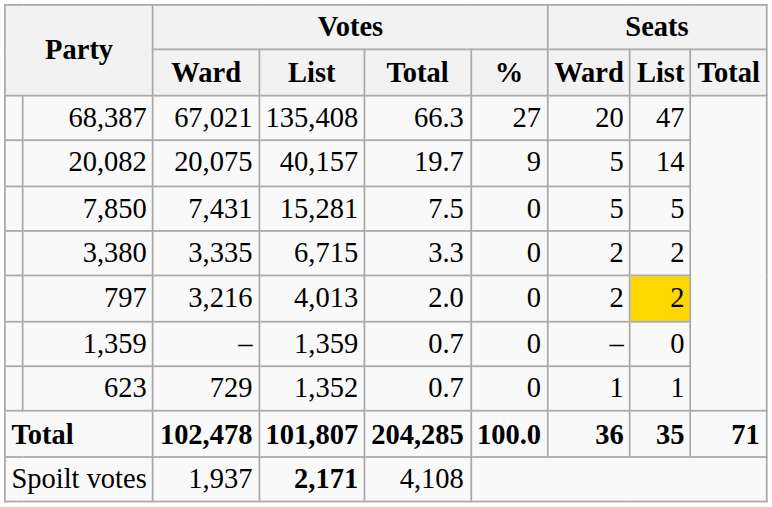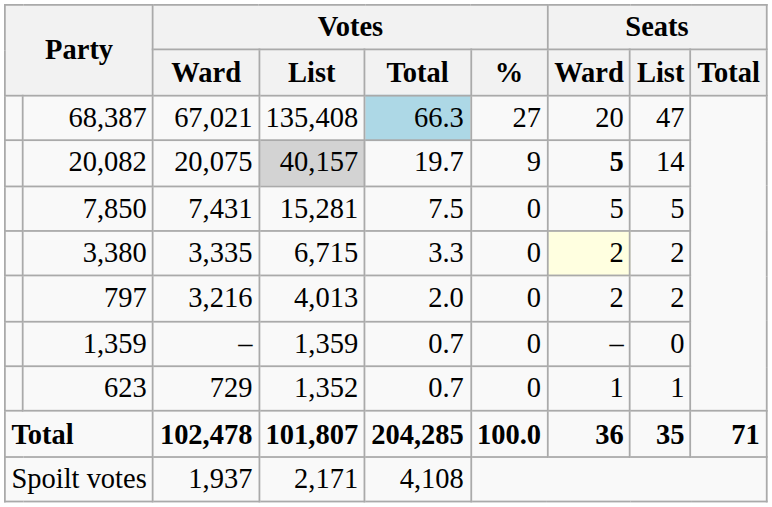(439, 117) no background -> (439, 117) lightblue background
(319, 162) no background -> (319, 162) lightgrey background
(617, 162) normal -> (617, 162) bold
(617, 252) no background -> (617, 252) lightyellow background
(677, 298) gold background -> (677, 298) no background
(326, 478) bold -> (326, 478) normal
